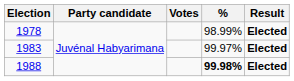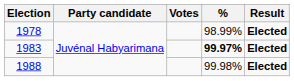(223, 48) normal -> (223, 48) bold
(223, 66) bold -> (223, 66) normal
